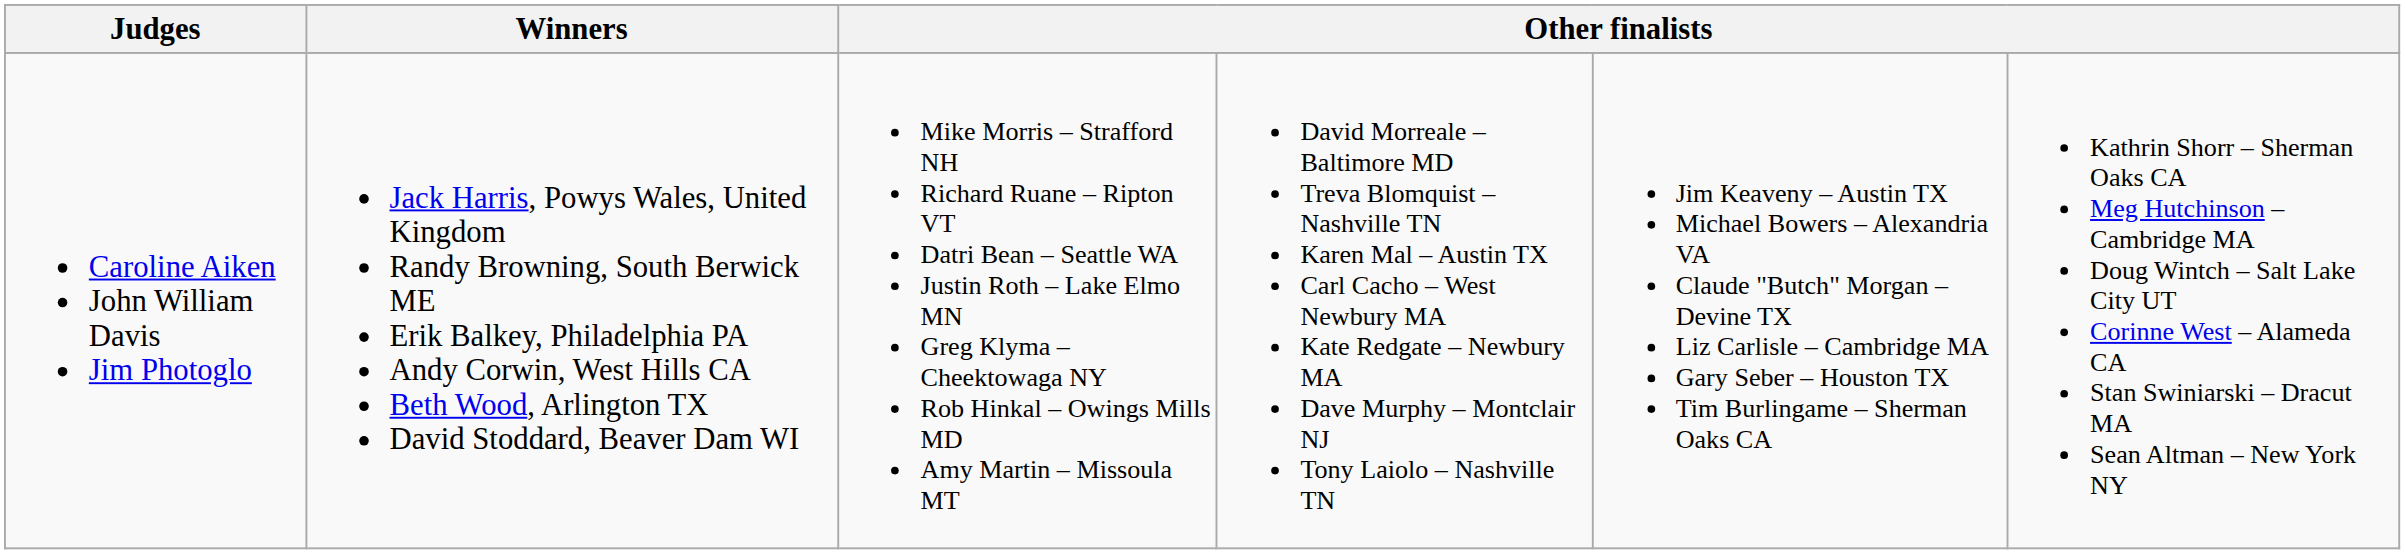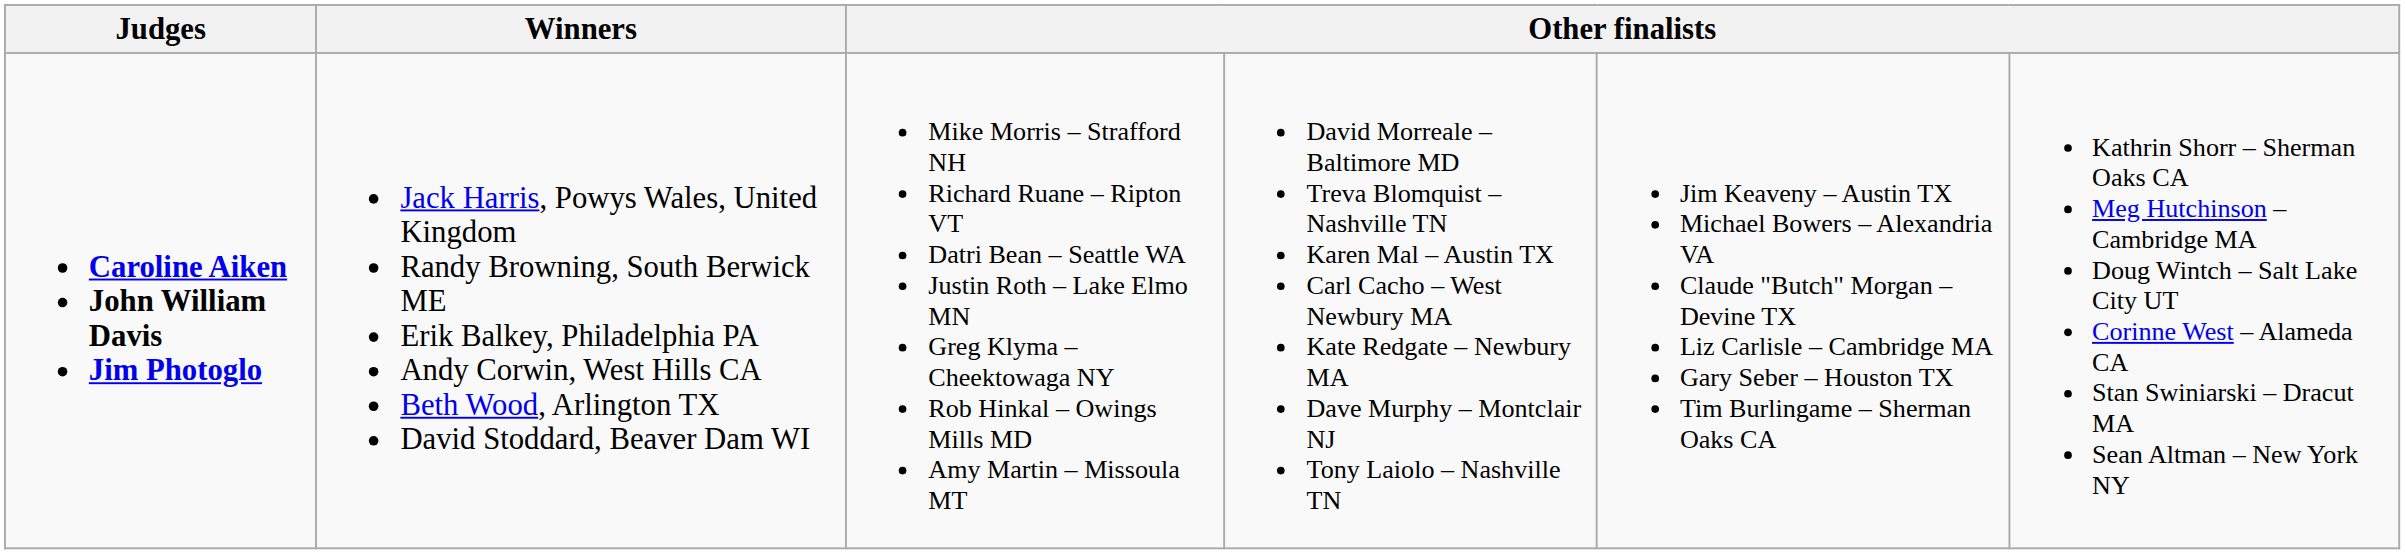(155, 318) normal -> (161, 318) bold
